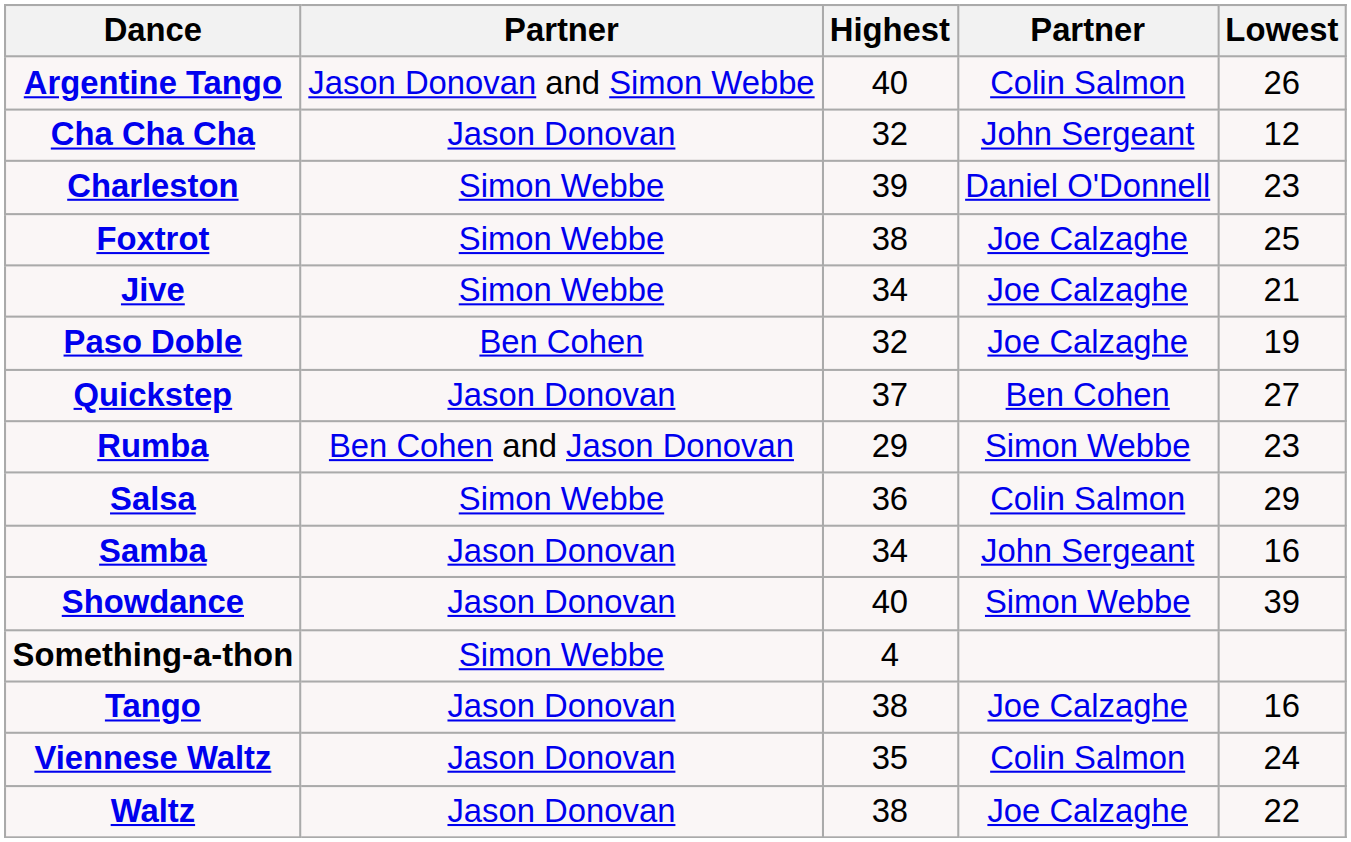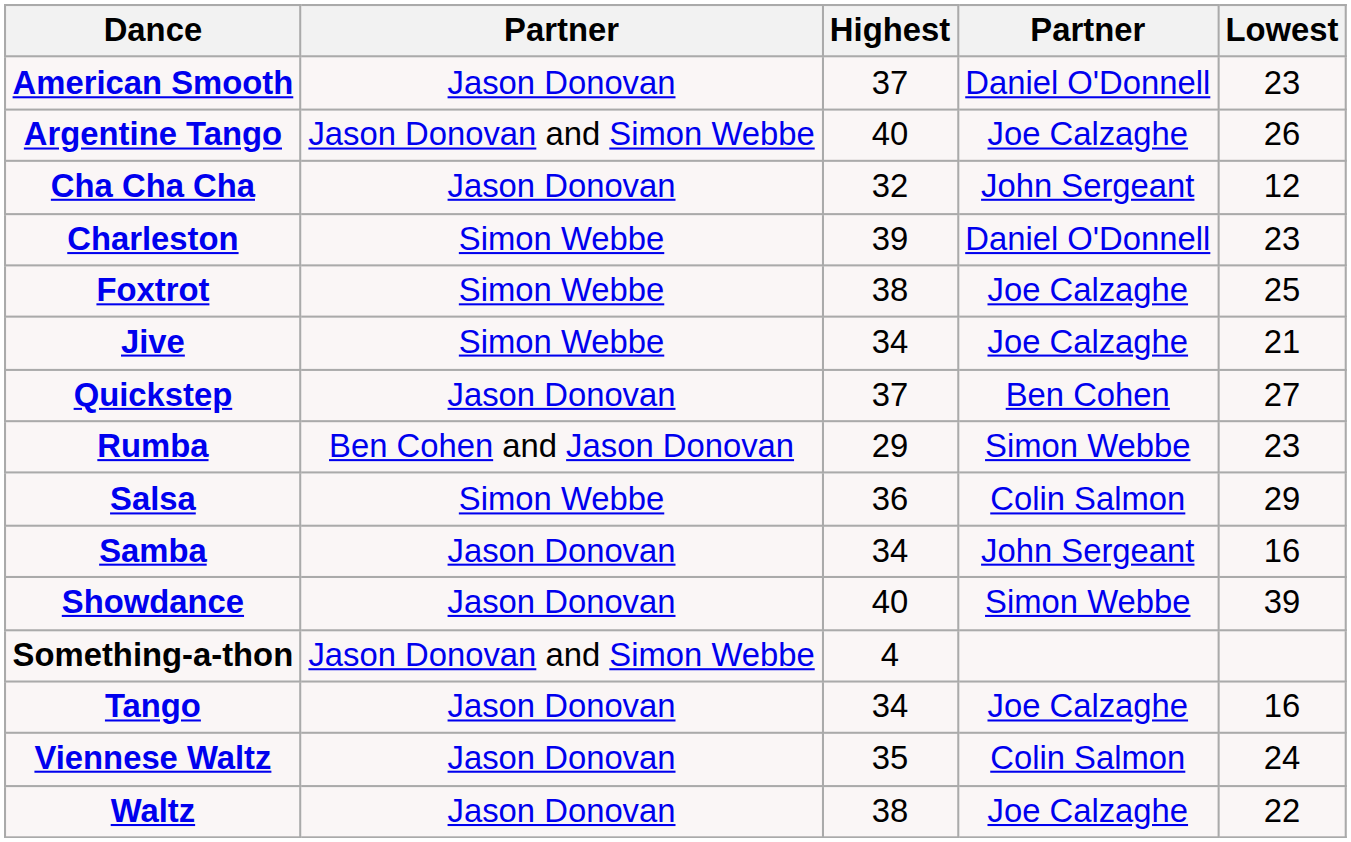+ row: (153, 82)
(1088, 82) Colin Salmon -> (1088, 134) Joe Calzaghe
- row: (153, 342)
(561, 654) Simon Webbe -> (562, 654) Jason Donovan and Simon Webbe
(890, 706) 38 -> (890, 706) 34
